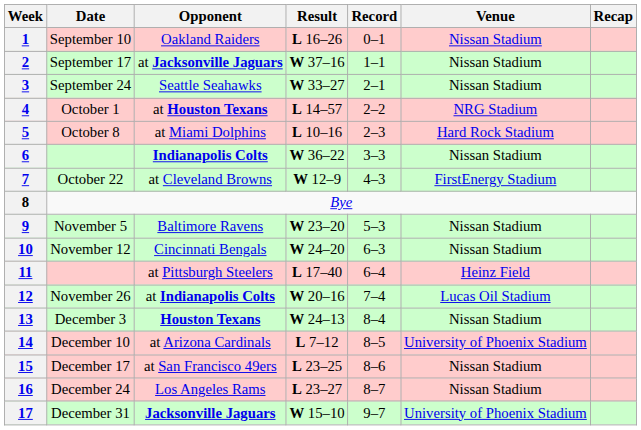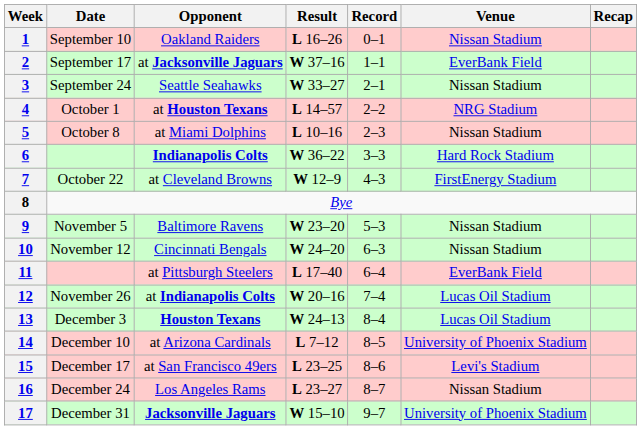(495, 62) Nissan Stadium -> (495, 62) EverBank Field
(495, 132) Hard Rock Stadium -> (495, 132) Nissan Stadium
(495, 156) Nissan Stadium -> (495, 156) Hard Rock Stadium
(495, 272) Heinz Field -> (495, 272) EverBank Field
(495, 319) Nissan Stadium -> (495, 319) Lucas Oil Stadium
(495, 366) Nissan Stadium -> (495, 366) Levi's Stadium
